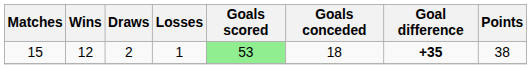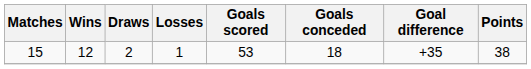(246, 52) lightgreen background -> (246, 52) no background
(431, 52) bold -> (431, 52) normal
